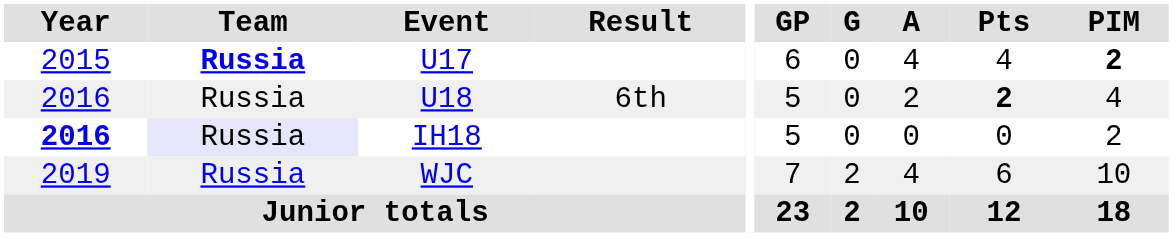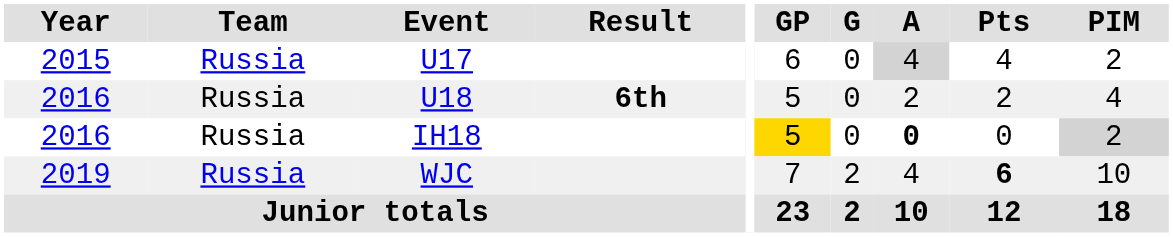(253, 61) bold -> (253, 61) normal
(911, 61) no background -> (911, 61) lightgrey background
(1114, 61) bold -> (1114, 61) normal
(641, 99) normal -> (641, 99) bold
(1004, 99) bold -> (1004, 99) normal
(76, 137) bold -> (76, 137) normal
(253, 137) lavender background -> (253, 137) no background
(793, 137) no background -> (793, 137) gold background
(911, 137) normal -> (911, 137) bold
(1114, 137) no background -> (1114, 137) lightgrey background
(1004, 175) normal -> (1004, 175) bold
